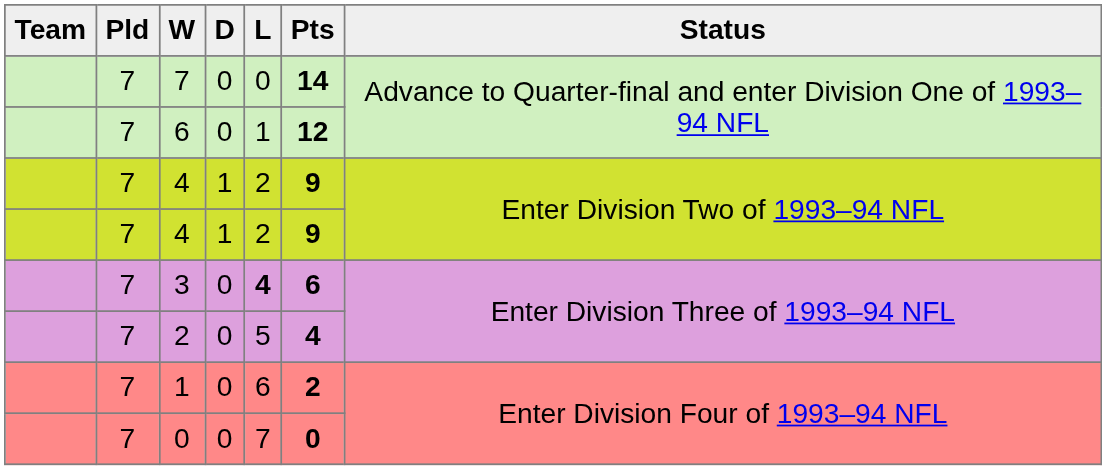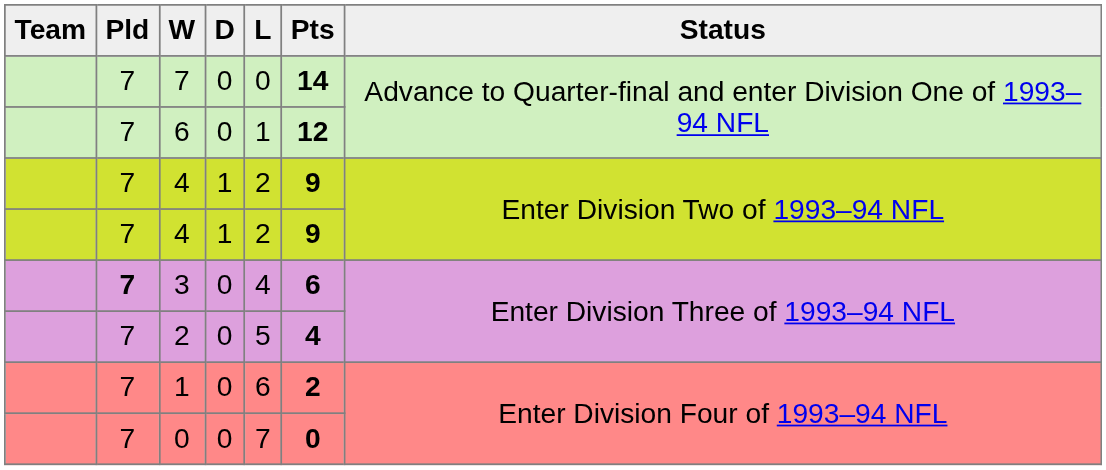(127, 285) normal -> (127, 285) bold
(263, 285) bold -> (263, 285) normal
